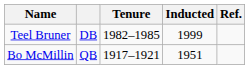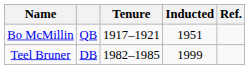rows swapped: (40, 54) <-> (40, 34)
